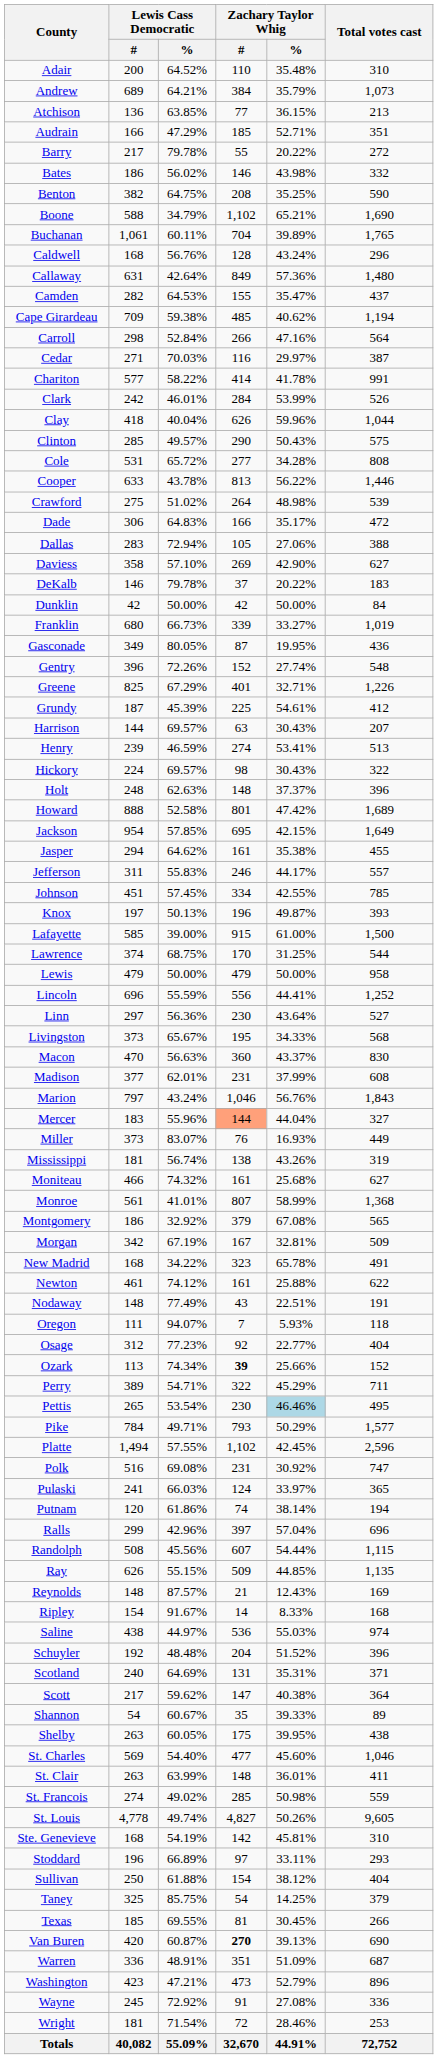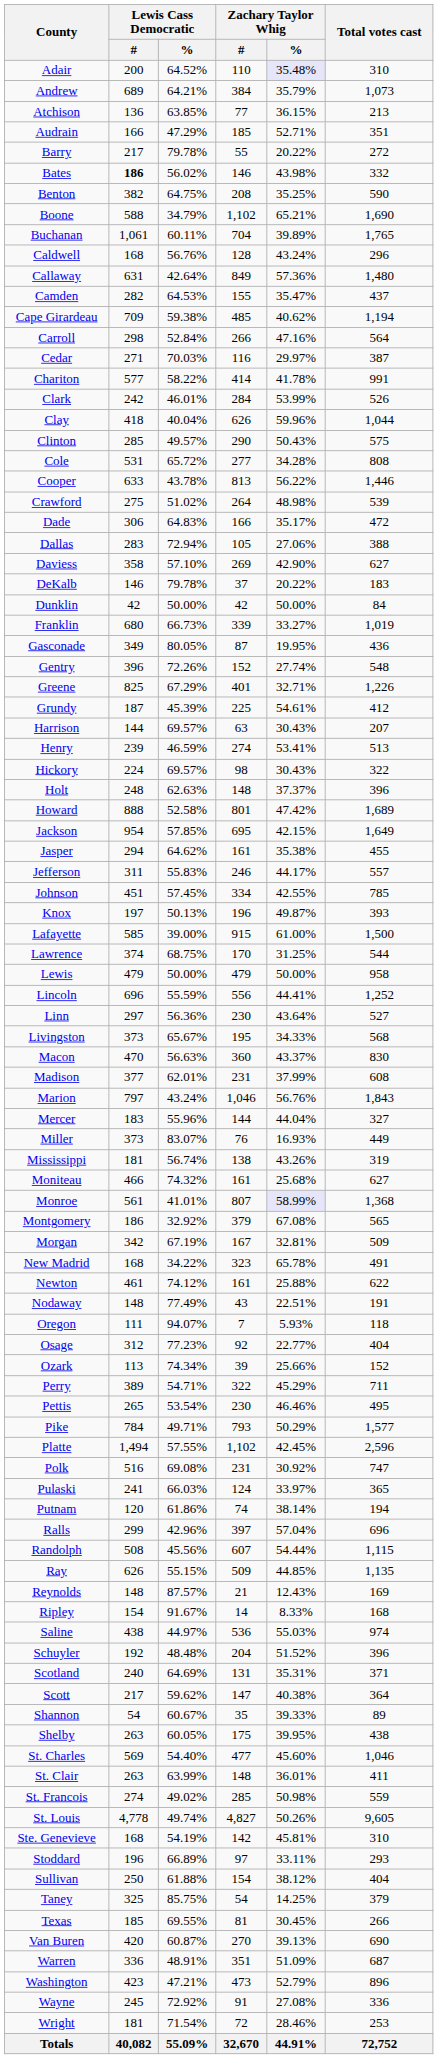(296, 70) no background -> (296, 70) lavender background
(134, 173) normal -> (134, 173) bold
(241, 1118) lightsalmon background -> (241, 1118) no background
(296, 1200) no background -> (296, 1200) lavender background
(241, 1365) bold -> (241, 1365) normal
(296, 1406) lightblue background -> (296, 1406) no background
(241, 1940) bold -> (241, 1940) normal
